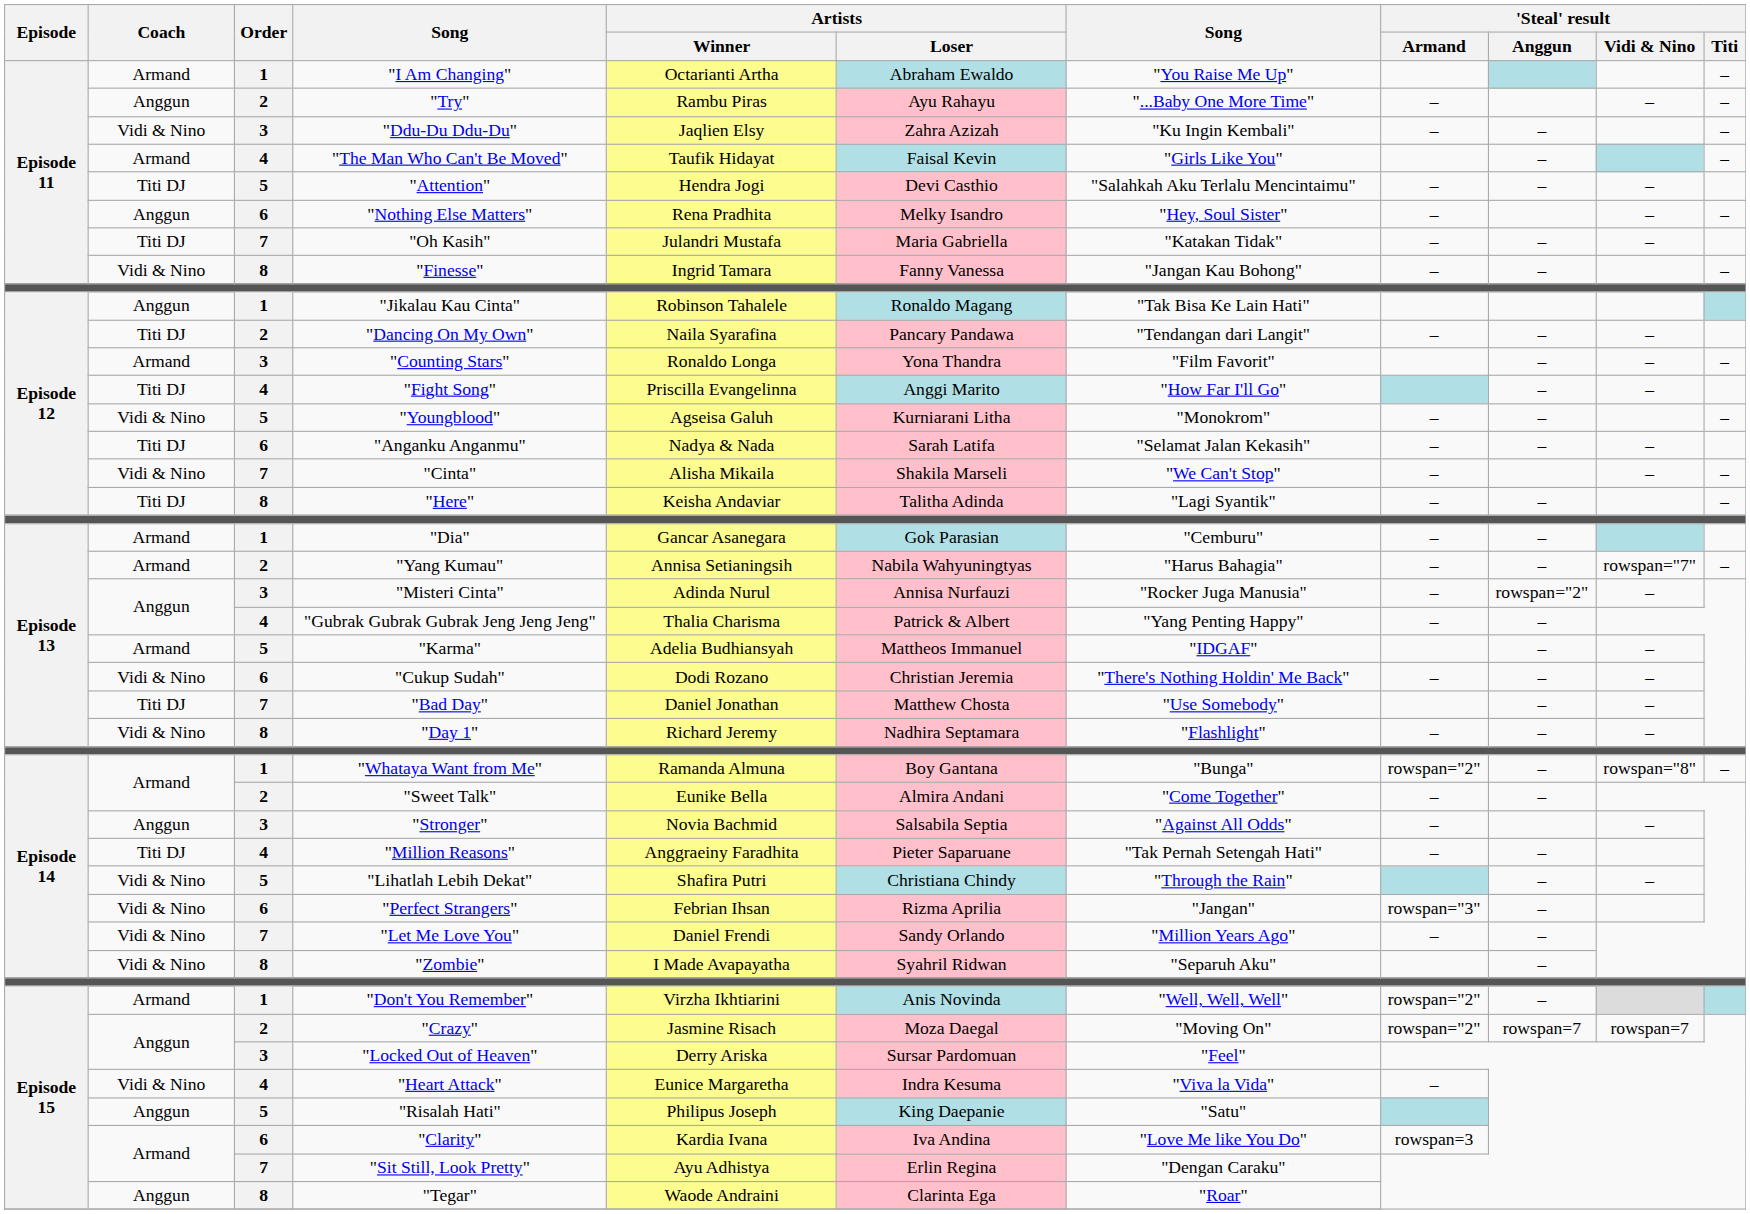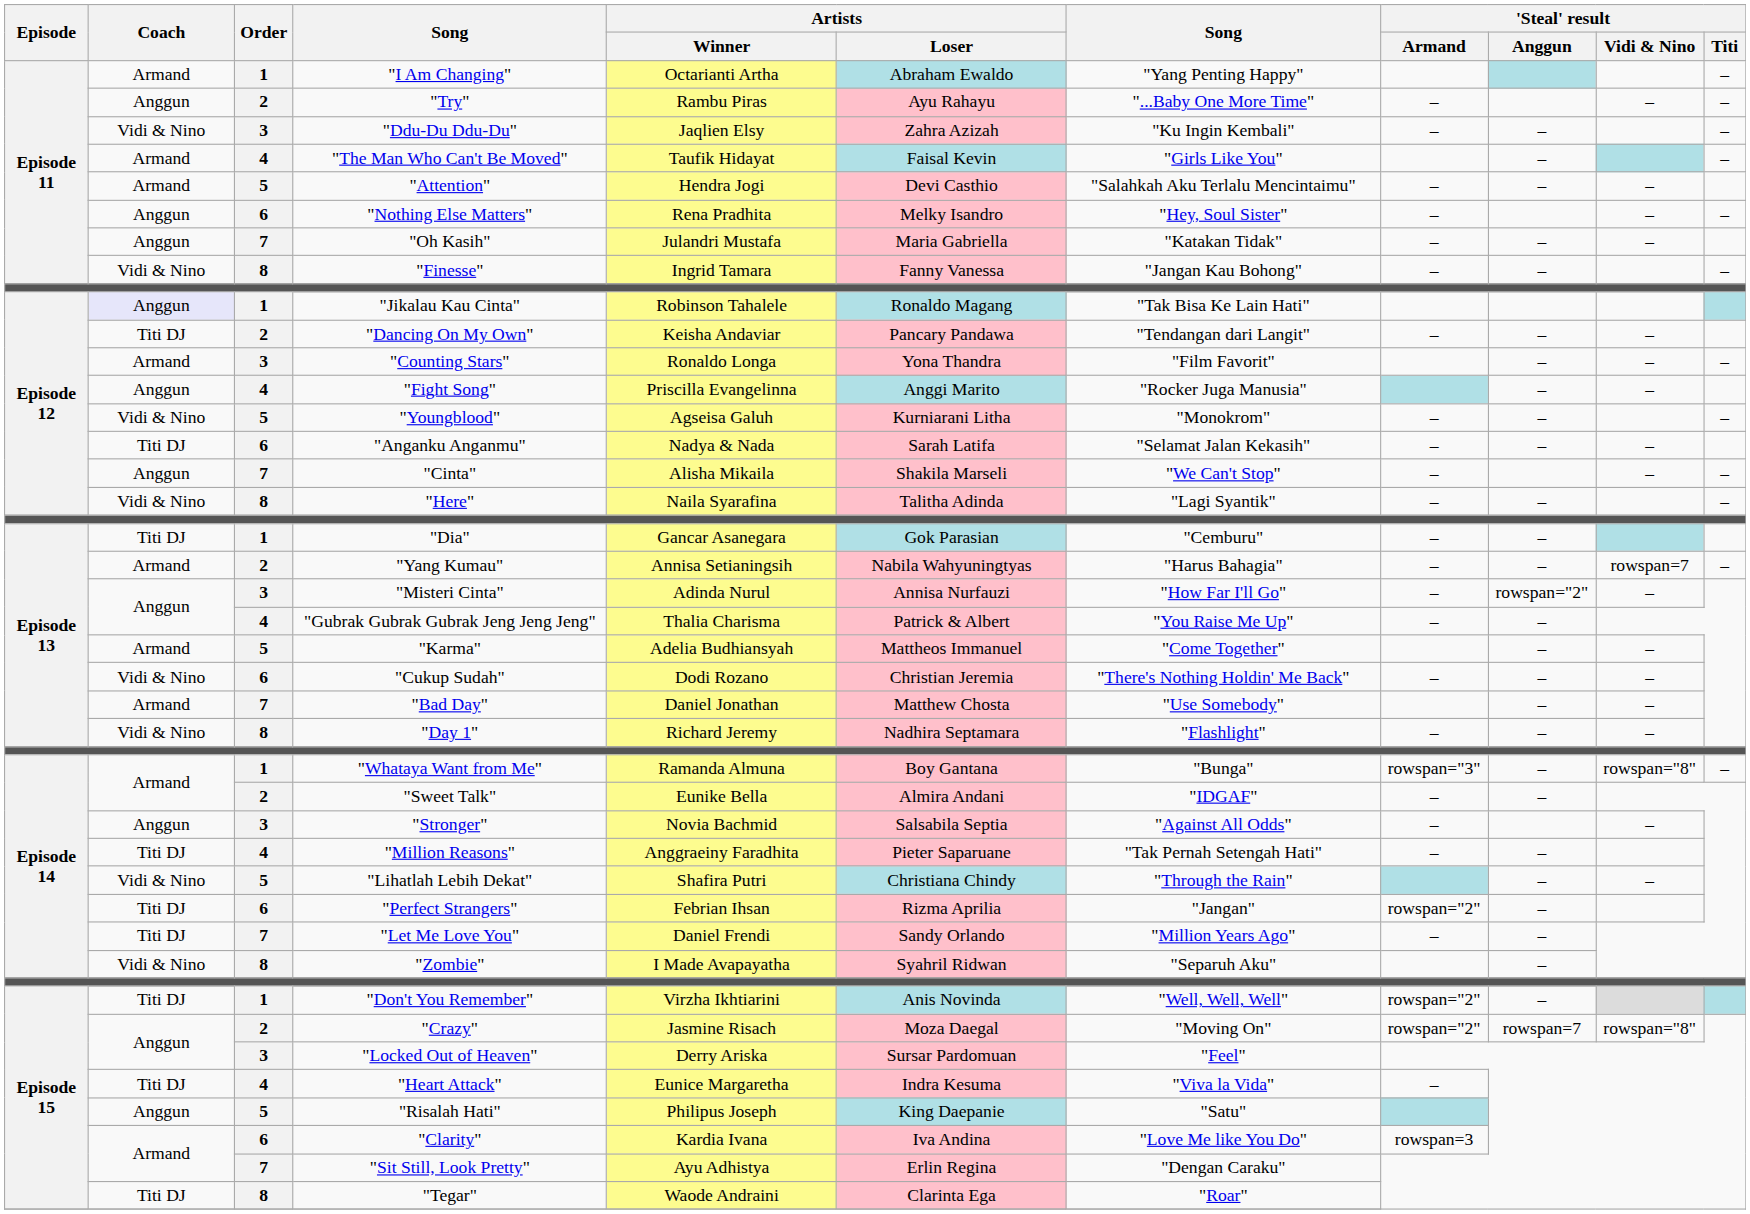(1223, 74) "You Raise Me Up" -> (1223, 74) "Yang Penting Happy"
(161, 185) Titi DJ -> (161, 185) Armand
(161, 241) Titi DJ -> (161, 241) Anggun
(161, 305) no background -> (161, 305) lavender background
(722, 333) Naila Syarafina -> (722, 333) Keisha Andaviar
(161, 389) Titi DJ -> (161, 389) Anggun
(1223, 389) "How Far I'll Go" -> (1223, 389) "Rocker Juga Manusia"
(161, 473) Vidi & Nino -> (161, 473) Anggun
(161, 501) Titi DJ -> (161, 501) Vidi & Nino
(722, 501) Keisha Andaviar -> (722, 501) Naila Syarafina
(161, 537) Armand -> (161, 537) Titi DJ
(1650, 565) rowspan="7" -> (1650, 565) rowspan=7
(1223, 592) "Rocker Juga Manusia" -> (1223, 592) "How Far I'll Go"
(1223, 620) "Yang Penting Happy" -> (1223, 620) "You Raise Me Up"
(1223, 648) "IDGAF" -> (1223, 648) "Come Together"
(161, 704) Titi DJ -> (161, 704) Armand
(1434, 768) rowspan="2" -> (1434, 768) rowspan="3"
(1223, 796) "Come Together" -> (1223, 796) "IDGAF"
(161, 908) Vidi & Nino -> (161, 908) Titi DJ
(1434, 908) rowspan="3" -> (1434, 908) rowspan="2"
(161, 935) Vidi & Nino -> (161, 935) Titi DJ
(161, 999) Armand -> (161, 999) Titi DJ
(1650, 1027) rowspan=7 -> (1650, 1027) rowspan="8"
(161, 1083) Vidi & Nino -> (161, 1083) Titi DJ
(161, 1195) Anggun -> (161, 1195) Titi DJ
